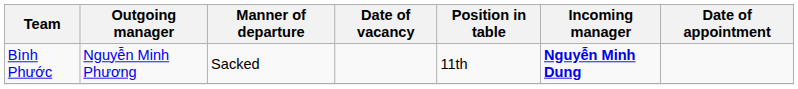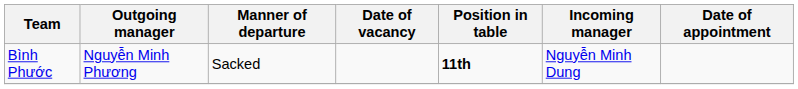(454, 63) normal -> (456, 63) bold
(590, 63) bold -> (589, 63) normal
